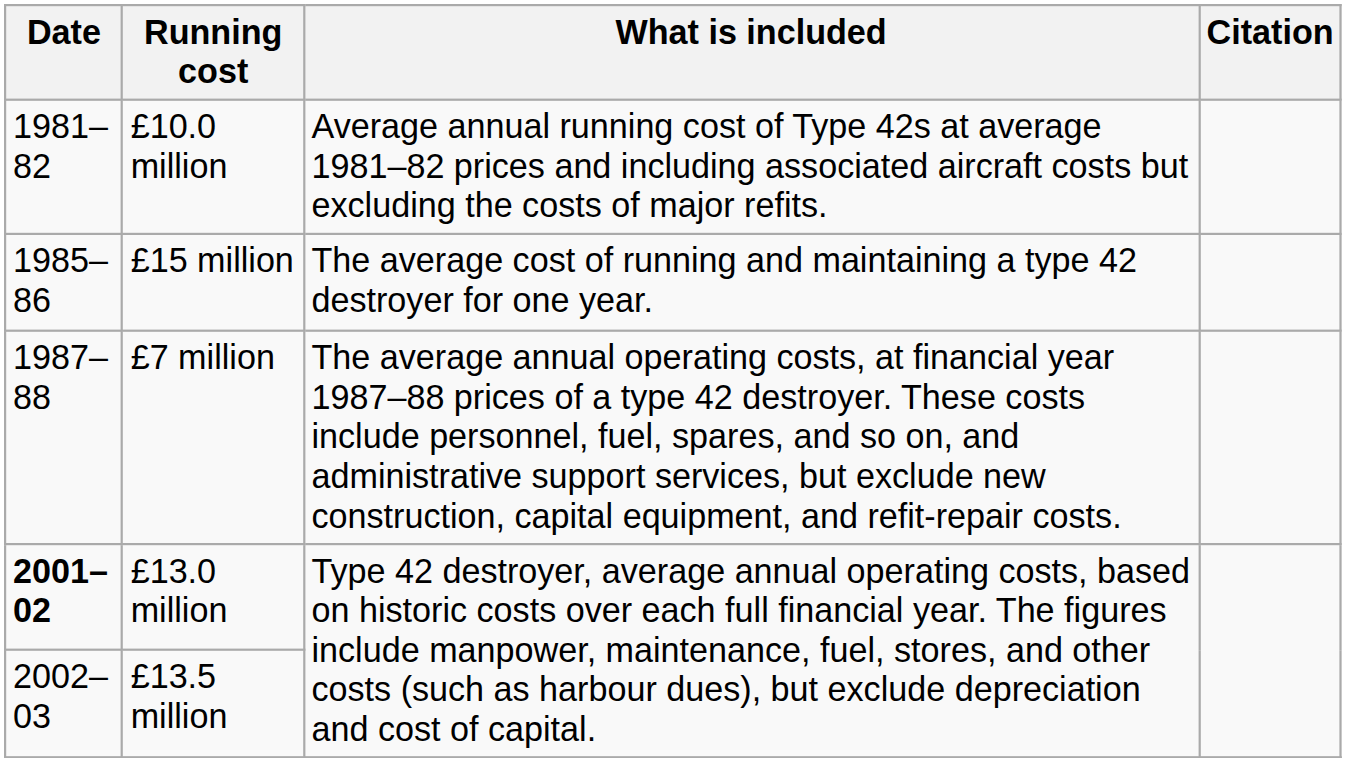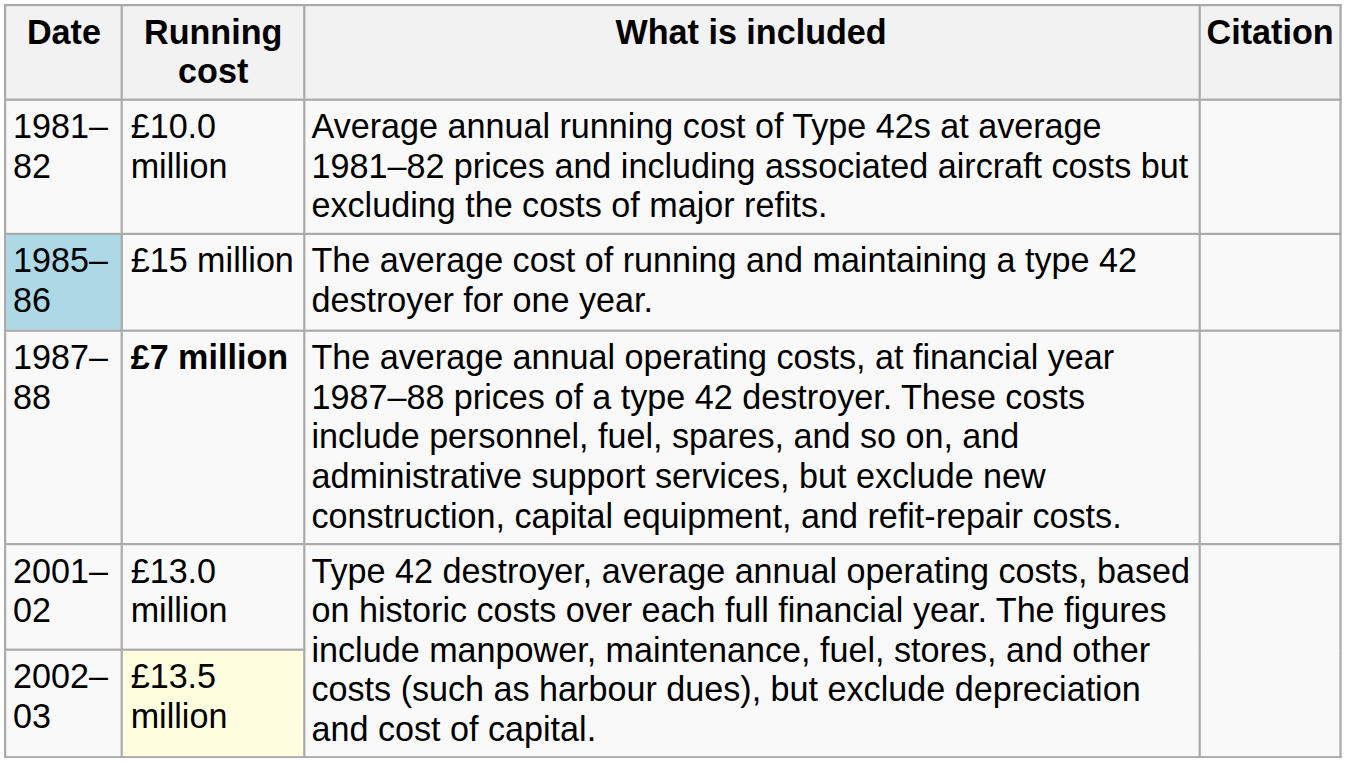(60, 281) no background -> (60, 281) lightblue background
(203, 356) normal -> (209, 356) bold
(60, 589) bold -> (60, 589) normal
(179, 696) no background -> (179, 696) lightyellow background
